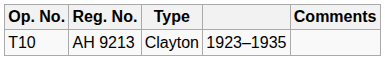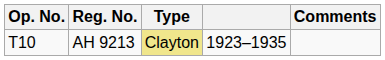(172, 42) no background -> (172, 42) khaki background
